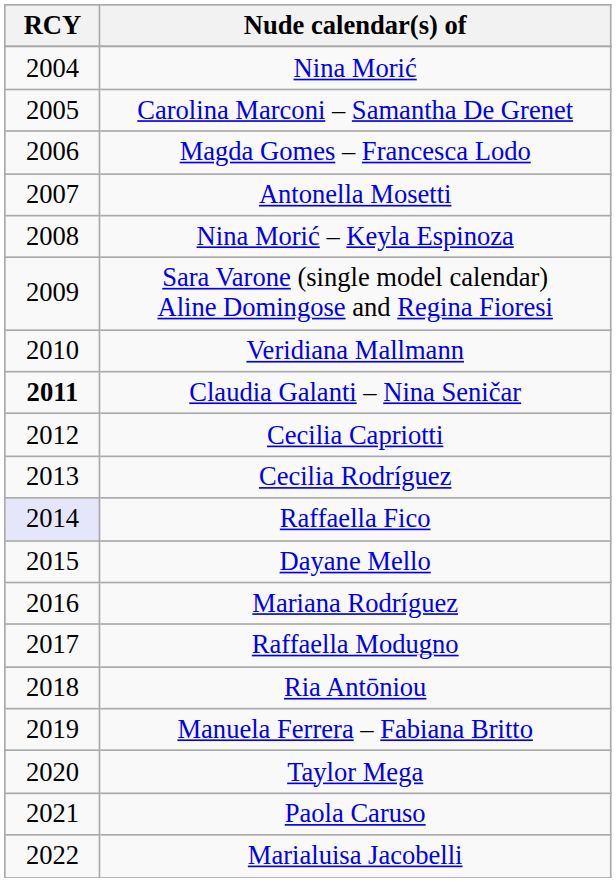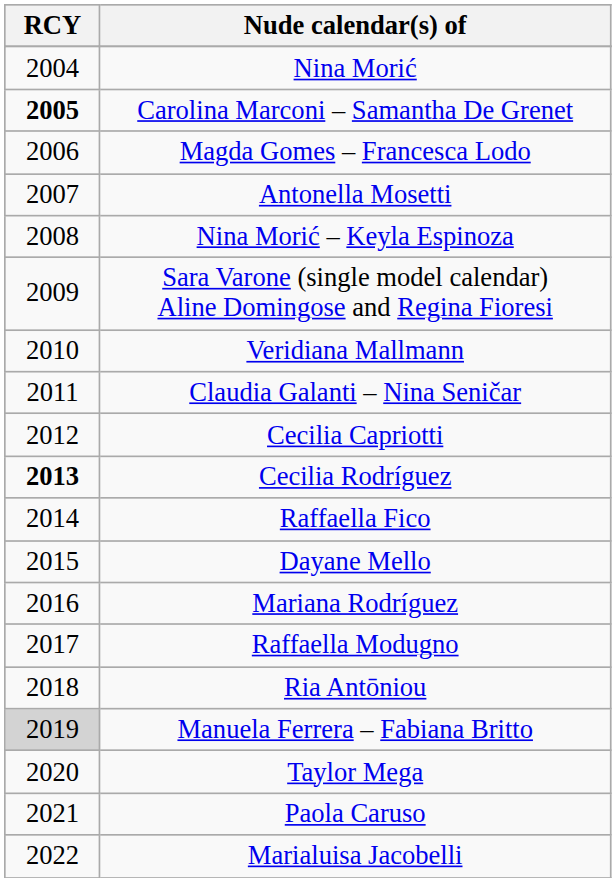(52, 109) normal -> (52, 109) bold
(52, 392) bold -> (52, 392) normal
(52, 476) normal -> (52, 476) bold
(52, 518) lavender background -> (52, 518) no background
(52, 729) no background -> (52, 729) lightgrey background
